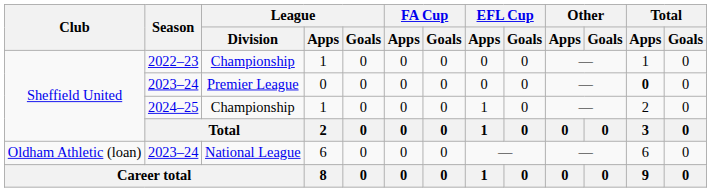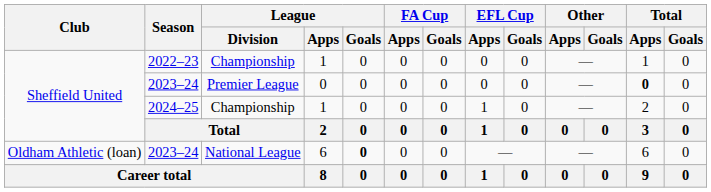(363, 152) normal -> (363, 152) bold
